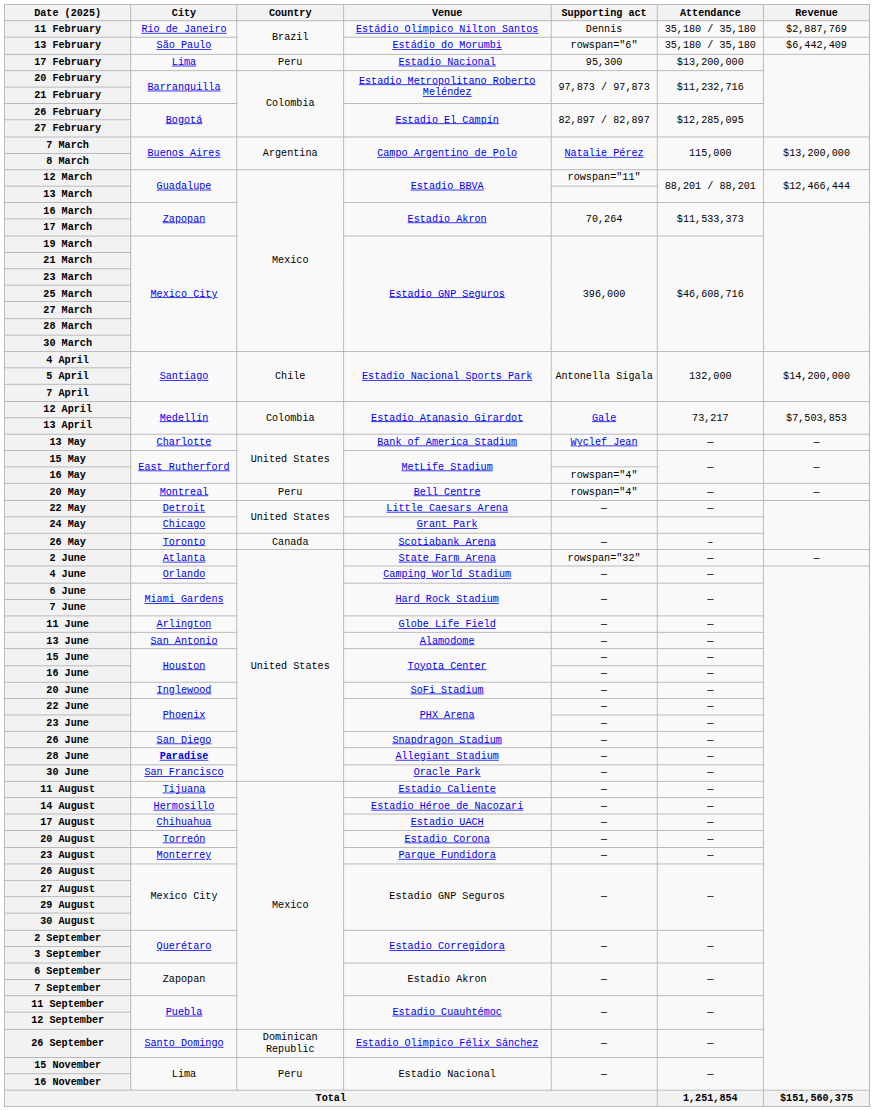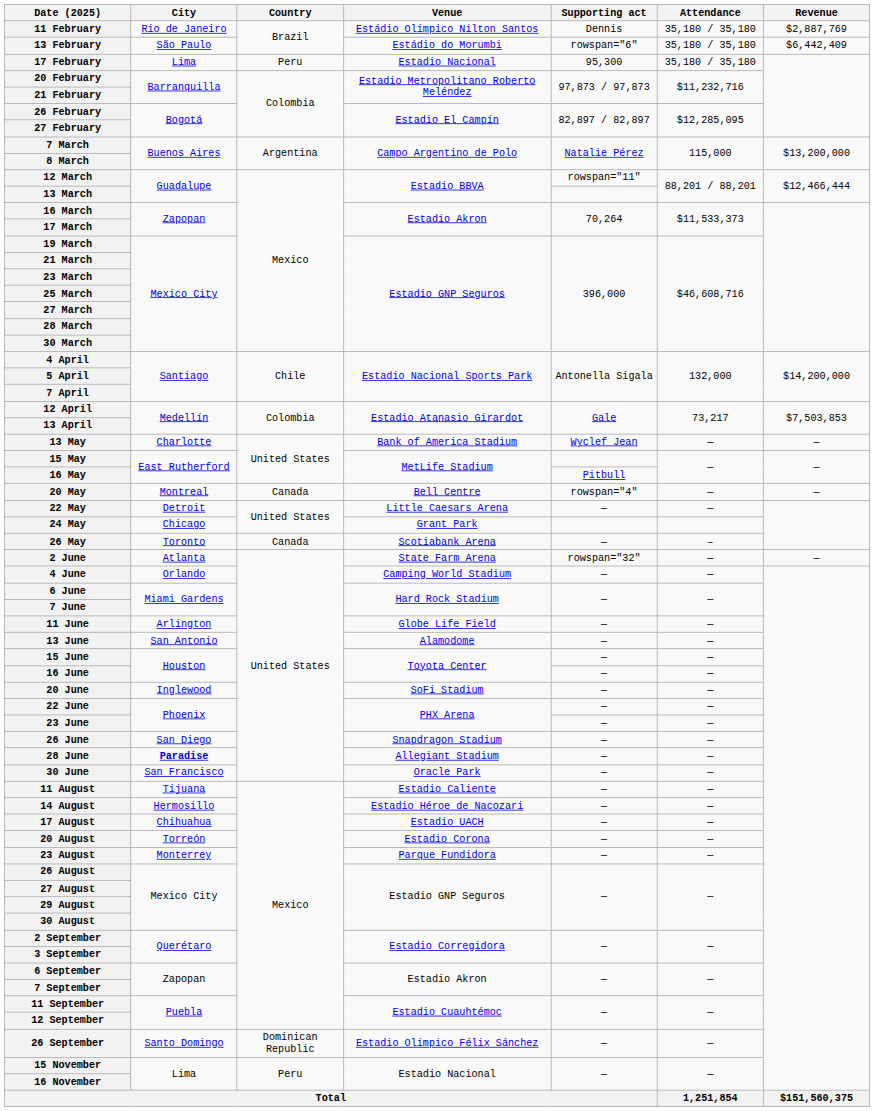(710, 62) $13,200,000 -> (710, 62) 35,180 / 35,180
(604, 475) rowspan="4" -> (604, 475) Pitbull
(290, 492) Peru -> (290, 492) Canada
